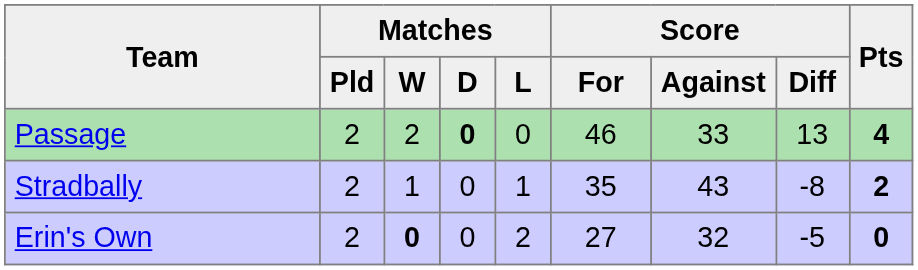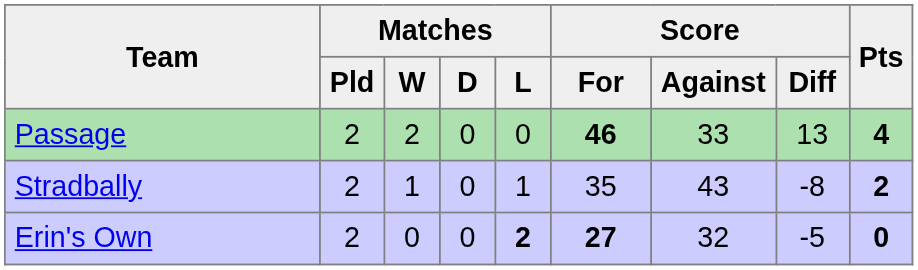(467, 134) bold -> (467, 134) normal
(601, 134) normal -> (601, 134) bold
(412, 238) bold -> (412, 238) normal
(523, 238) normal -> (523, 238) bold
(601, 238) normal -> (601, 238) bold
